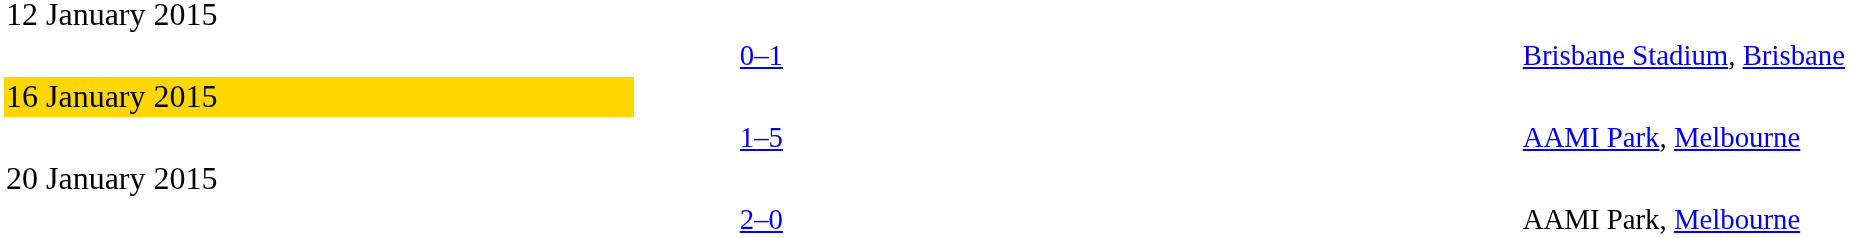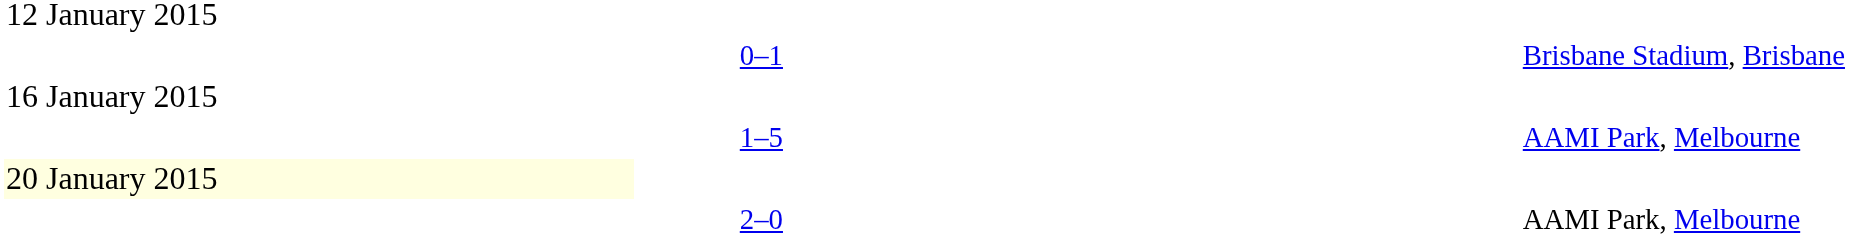(112, 96) gold background -> (112, 96) no background
(112, 178) no background -> (112, 178) lightyellow background
